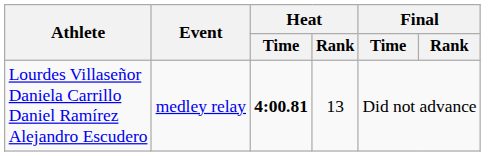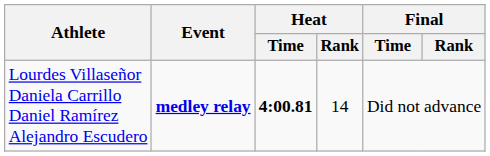(201, 106) normal -> (203, 106) bold
(335, 106) 13 -> (340, 106) 14
